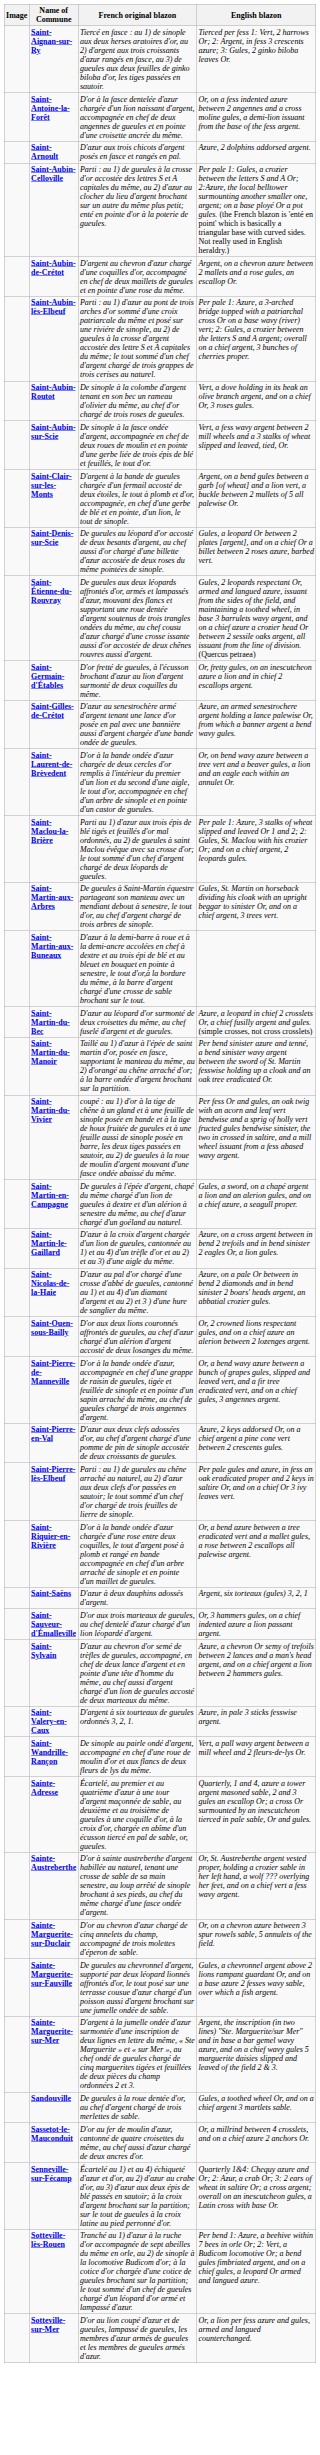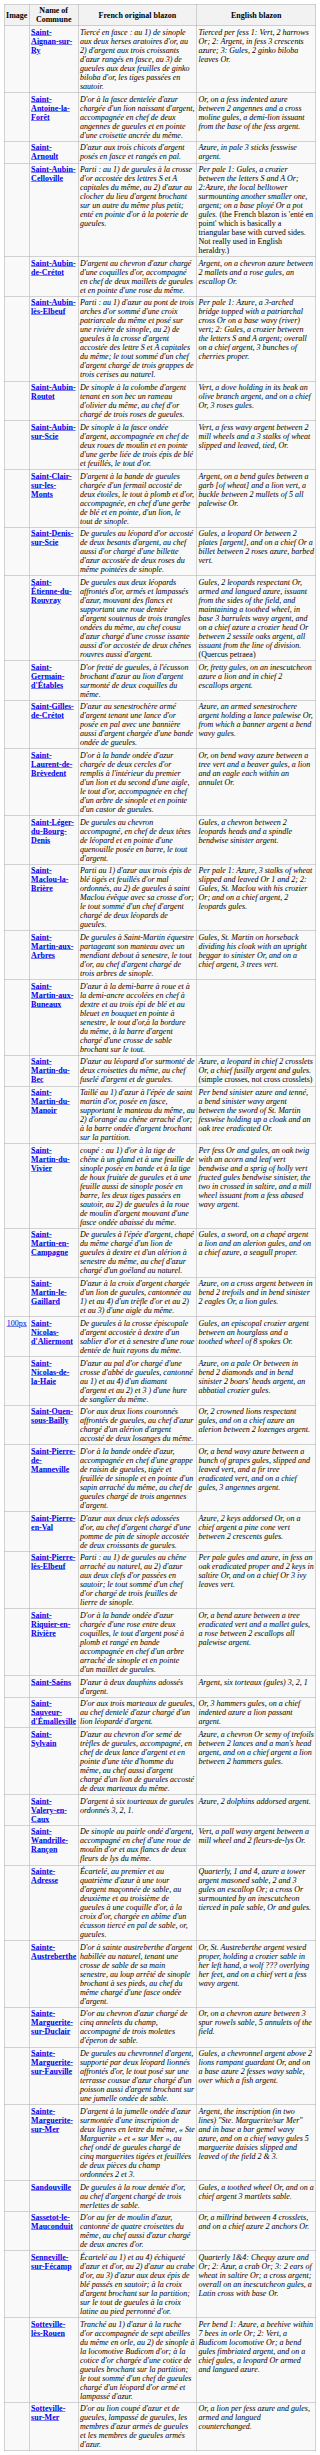(255, 147) Azure, 2 dolphins addorsed argent. -> (248, 152) Azure, in pale 3 sticks fesswise argent.
+ row: (53, 831)
+ row: (52, 1332)
(248, 1717) Azure, in pale 3 sticks fesswise argent. -> (255, 1801) Azure, 2 dolphins addorsed argent.
